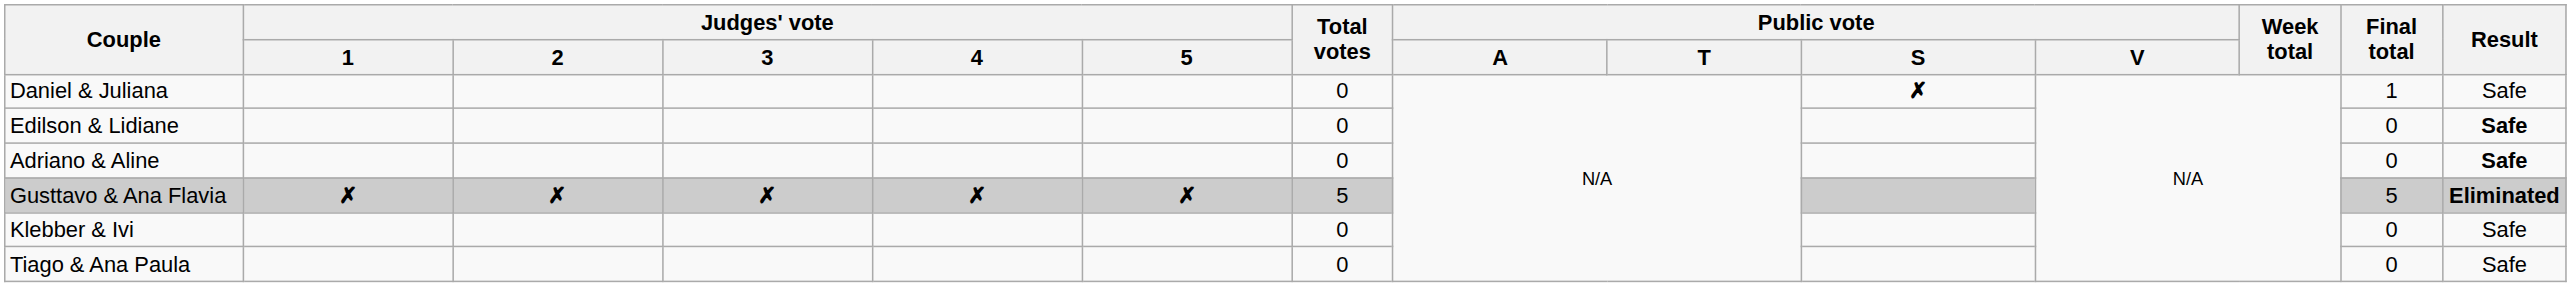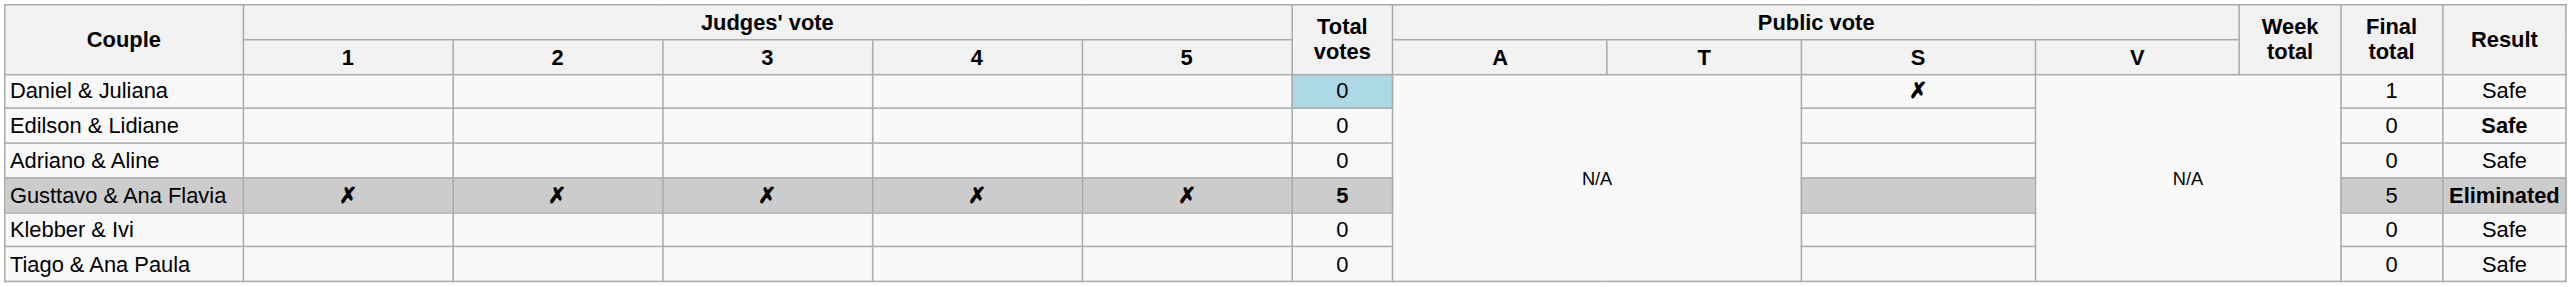(1342, 92) no background -> (1342, 92) lightblue background
(2504, 161) bold -> (2504, 161) normal
(1342, 195) normal -> (1342, 195) bold
